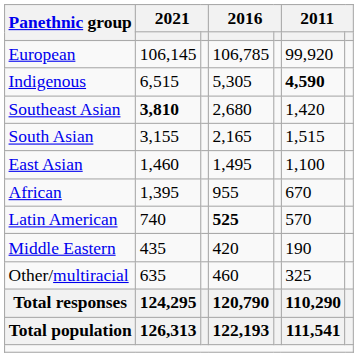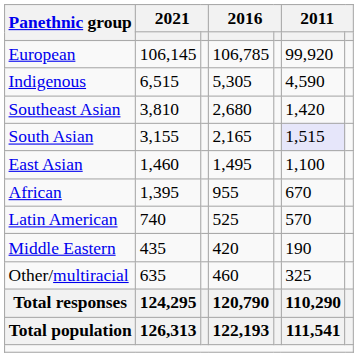(305, 81) bold -> (305, 81) normal
(159, 109) bold -> (159, 109) normal
(305, 137) no background -> (305, 137) lavender background
(226, 219) bold -> (226, 219) normal
